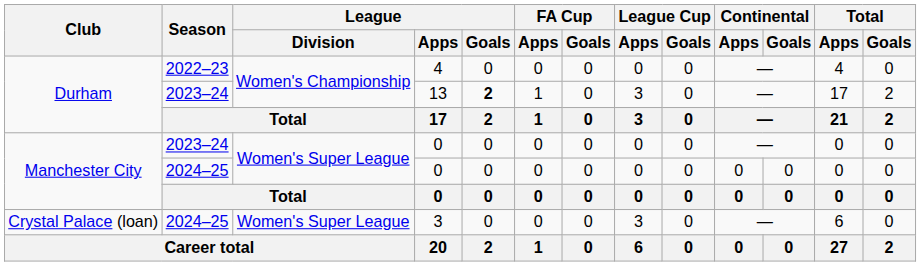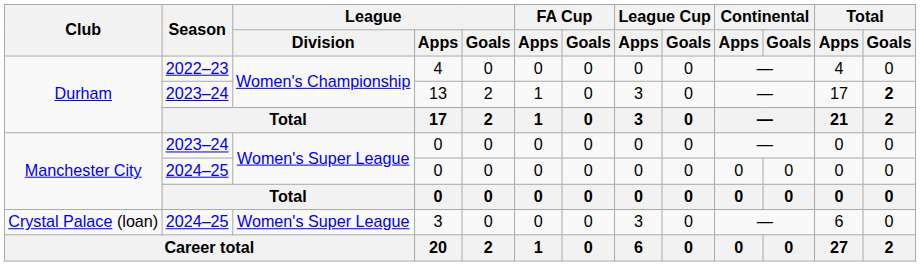(488, 94) bold -> (488, 94) normal
(889, 94) normal -> (889, 94) bold
